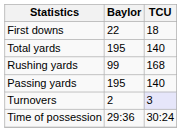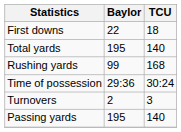rows swapped: (42, 83) <-> (55, 118)
(149, 100) lavender background -> (149, 100) no background
